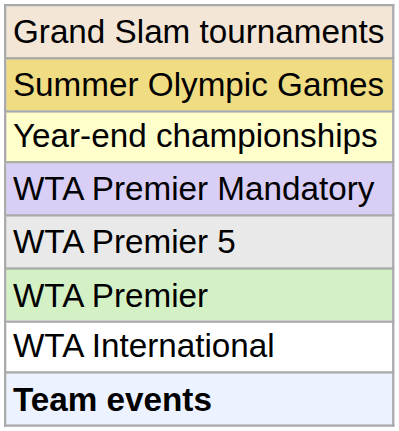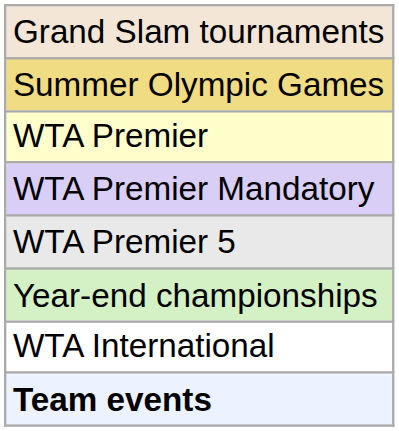(195, 137) Year-end championships -> (111, 137) WTA Premier
(111, 295) WTA Premier -> (195, 295) Year-end championships
